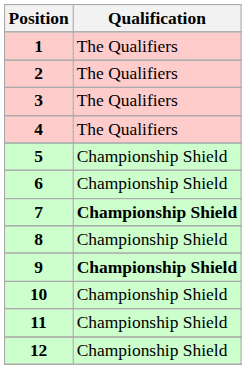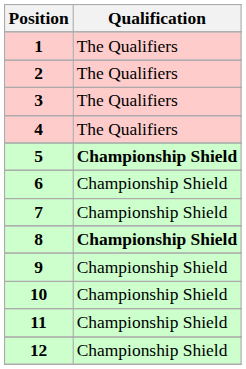(152, 156) normal -> (157, 156) bold
(157, 211) bold -> (152, 211) normal
(152, 239) normal -> (157, 239) bold
(157, 267) bold -> (152, 267) normal
